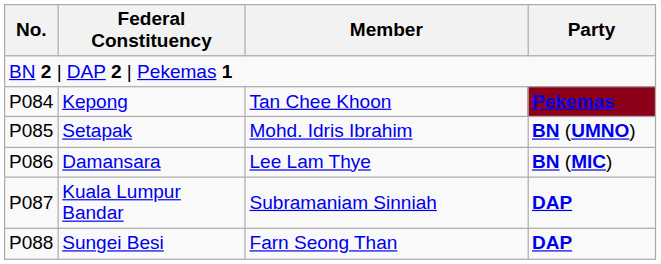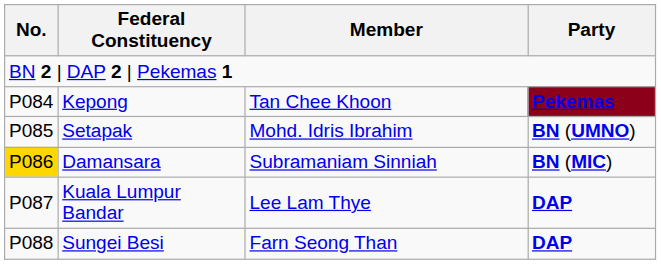(31, 161) no background -> (31, 161) gold background
(310, 161) Lee Lam Thye -> (343, 161) Subramaniam Sinniah
(343, 202) Subramaniam Sinniah -> (310, 202) Lee Lam Thye
